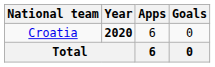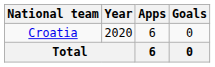(118, 33) bold -> (118, 33) normal
